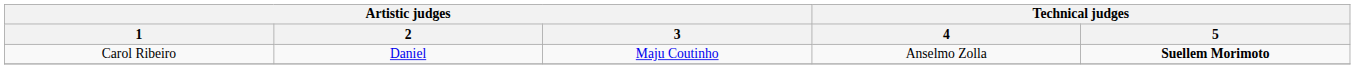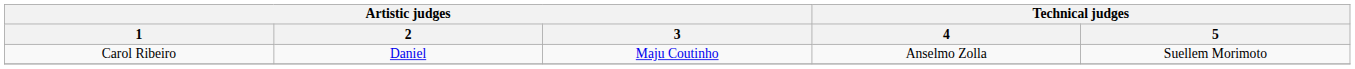(1215, 54) bold -> (1215, 54) normal
